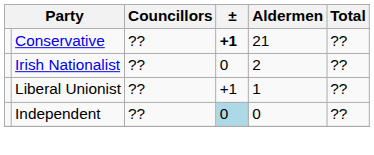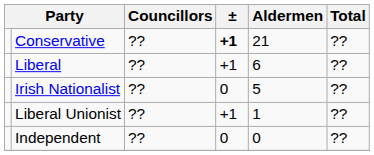+ row: (38, 65)
(256, 65) 2 -> (256, 89) 5
(224, 114) lightblue background -> (224, 138) no background
